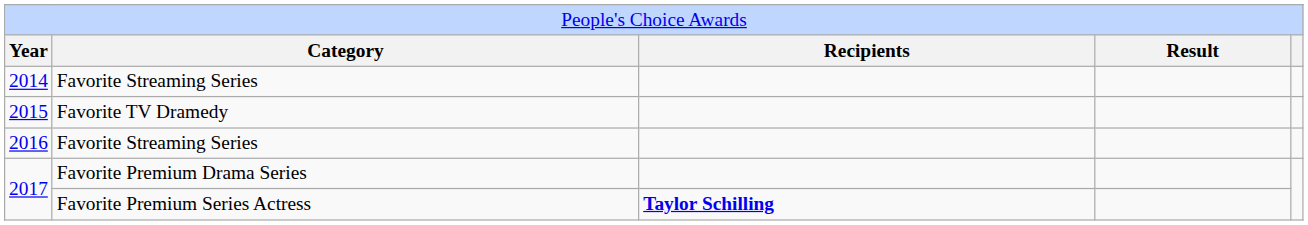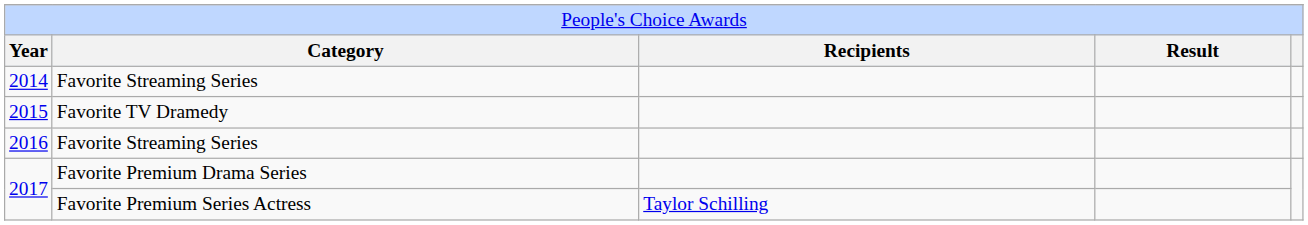(709, 204) bold -> (706, 204) normal
